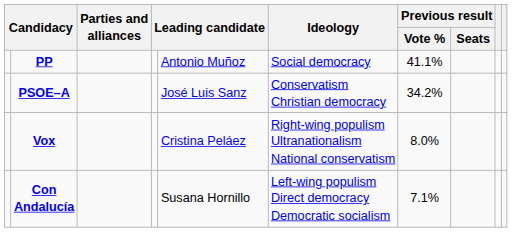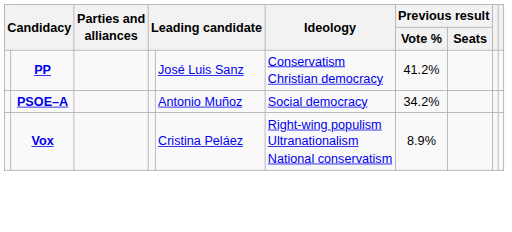(203, 61) Antonio Muñoz -> (201, 70) José Luis Sanz
(321, 61) Social democracy -> (325, 70) Conservatism Christian democracy
(425, 61) 41.1% -> (421, 70) 41.2%
(204, 93) José Luis Sanz -> (200, 101) Antonio Muñoz
(329, 93) Conservatism Christian democracy -> (318, 101) Social democracy
(425, 141) 8.0% -> (421, 141) 8.9%
- row: (44, 198)
